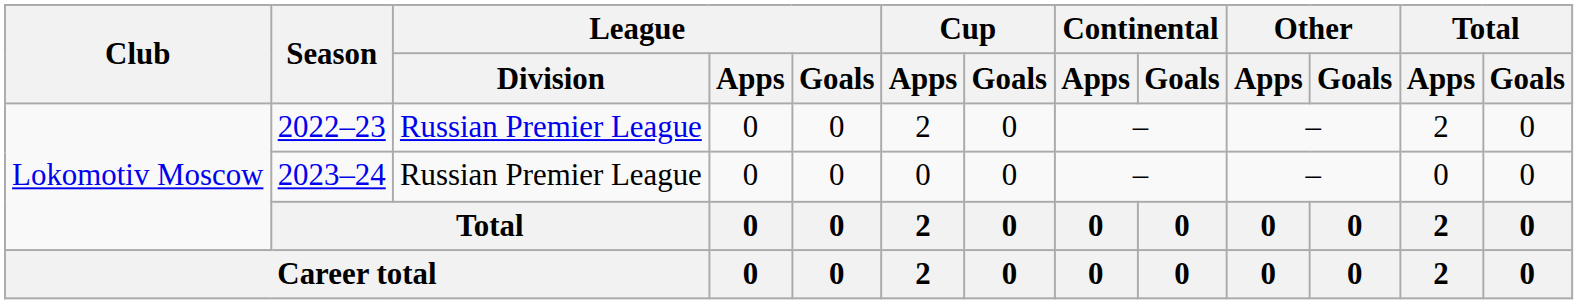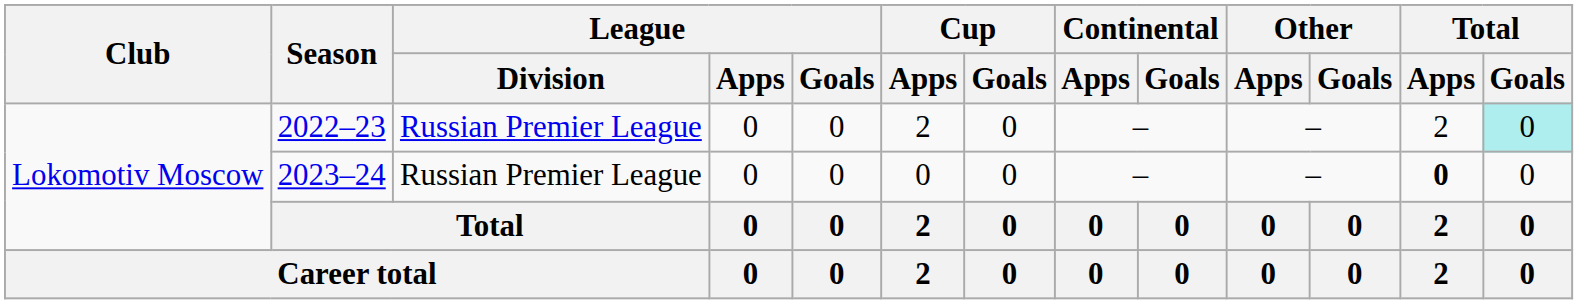(1527, 126) no background -> (1527, 126) paleturquoise background
(1441, 175) normal -> (1441, 175) bold
